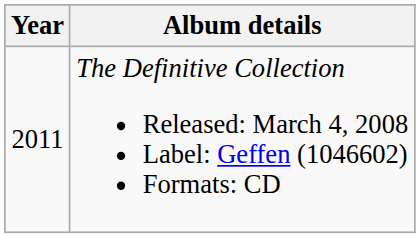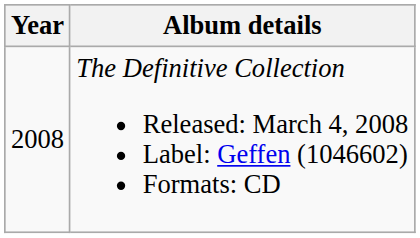(37, 139) 2011 -> (38, 139) 2008
